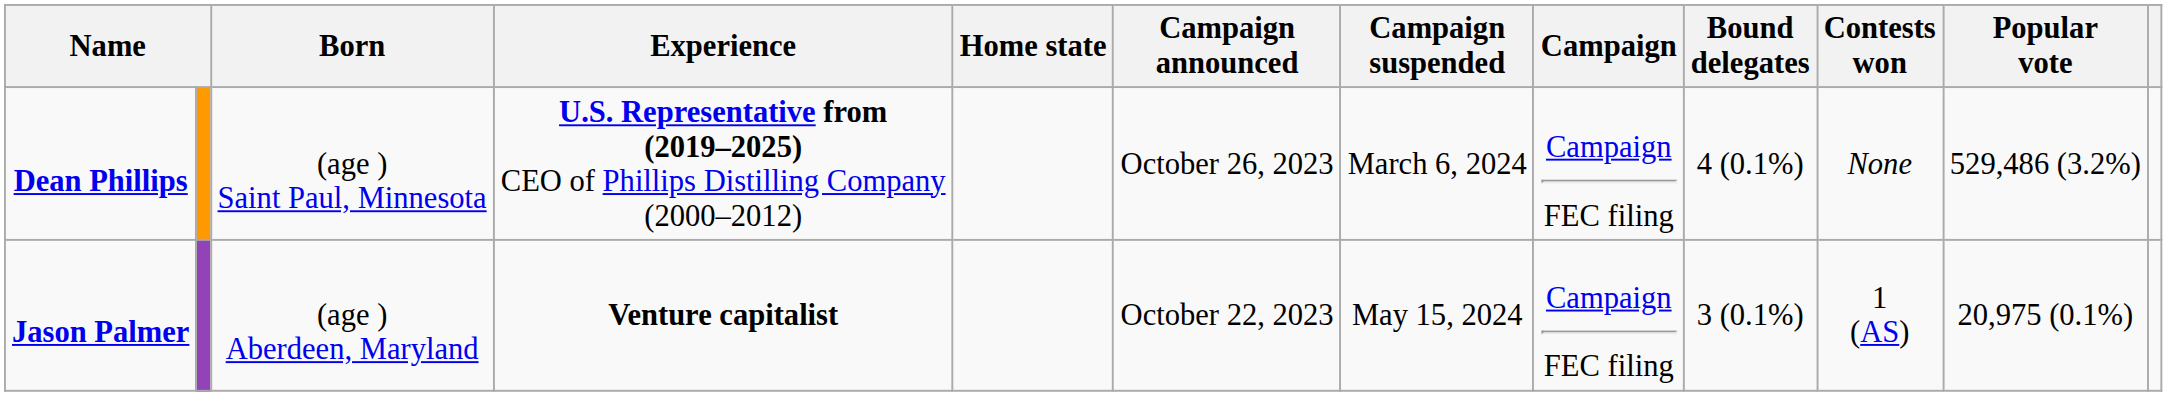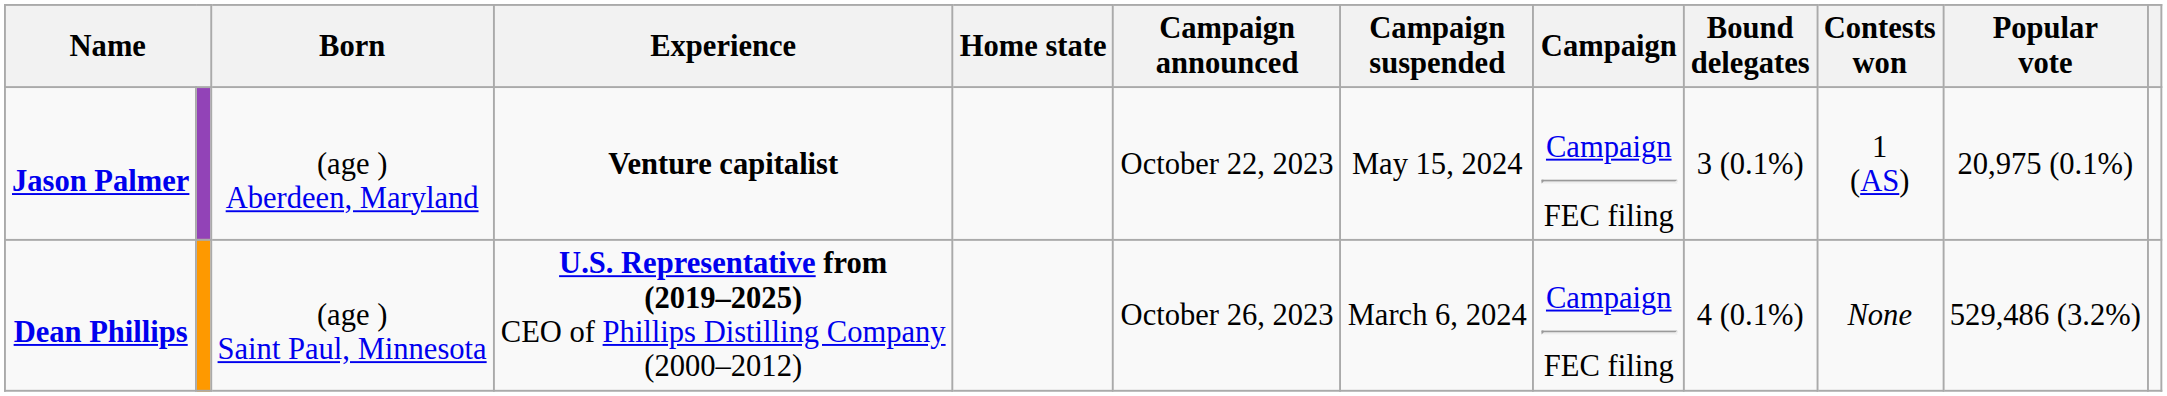rows swapped: (101, 331) <-> (101, 180)
